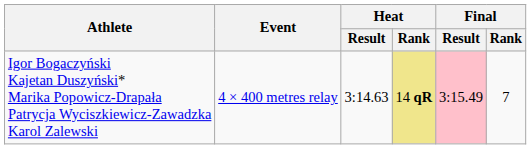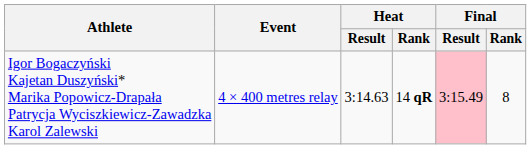(414, 97) khaki background -> (414, 97) no background
(506, 97) 7 -> (506, 97) 8
